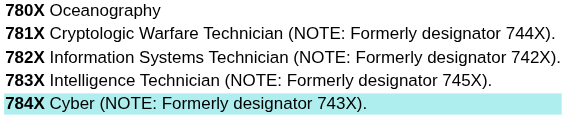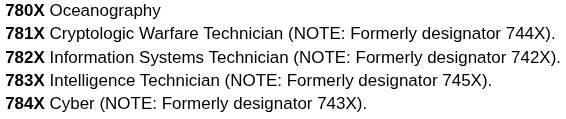(186, 103) paleturquoise background -> (186, 103) no background
